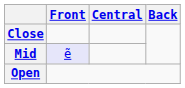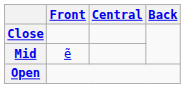(68, 54) lavender background -> (68, 54) no background
